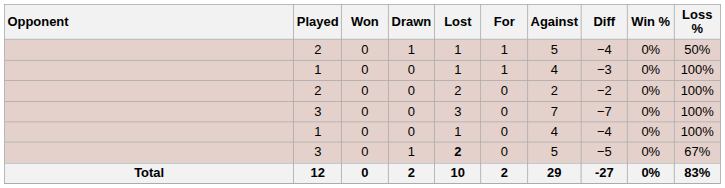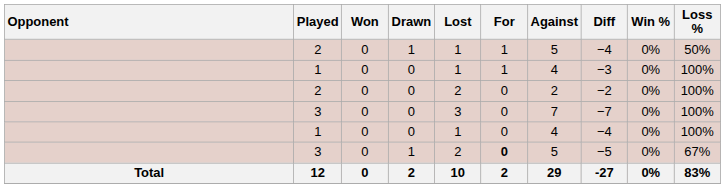(458, 152) bold -> (458, 152) normal
(504, 152) normal -> (504, 152) bold
